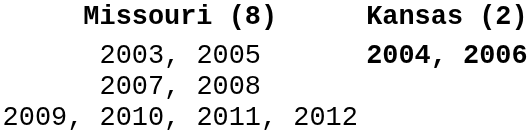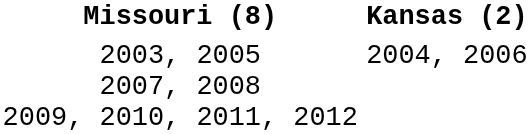(447, 56) bold -> (447, 56) normal
